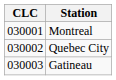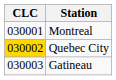(25, 48) no background -> (25, 48) gold background
